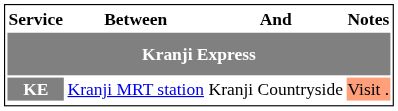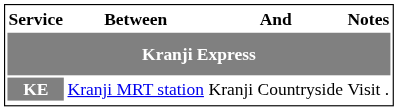(368, 89) lightsalmon background -> (368, 89) no background
